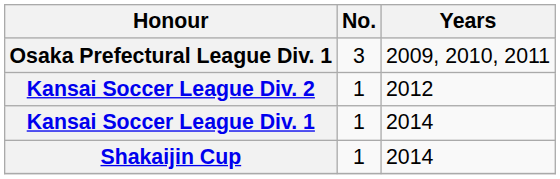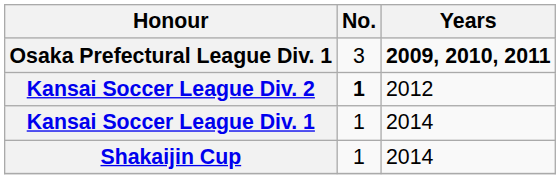(468, 55) normal -> (468, 55) bold
(359, 88) normal -> (359, 88) bold
